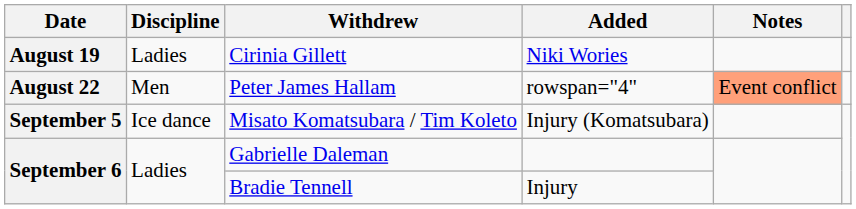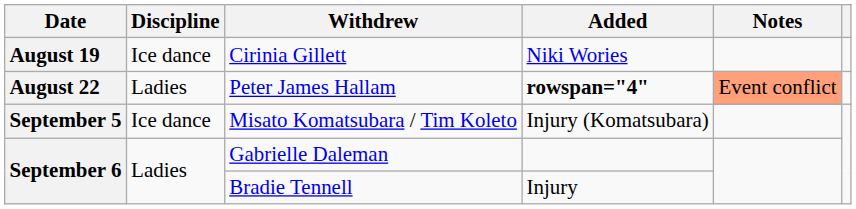(159, 54) Ladies -> (171, 54) Ice dance
(150, 87) Men -> (159, 87) Ladies
(582, 87) normal -> (588, 87) bold
